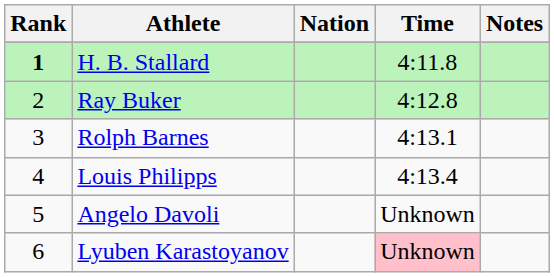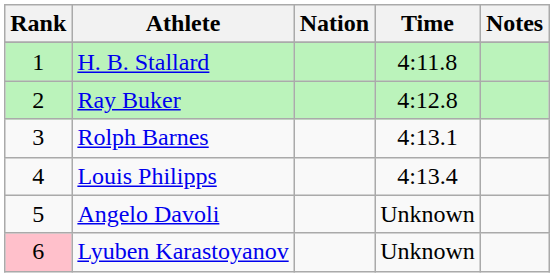(38, 61) bold -> (38, 61) normal
(38, 251) no background -> (38, 251) pink background
(427, 251) pink background -> (427, 251) no background
